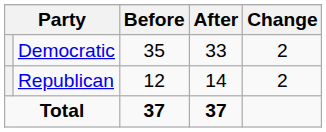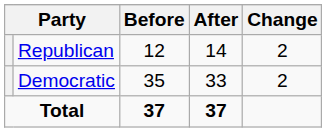rows swapped: (66, 50) <-> (66, 80)
